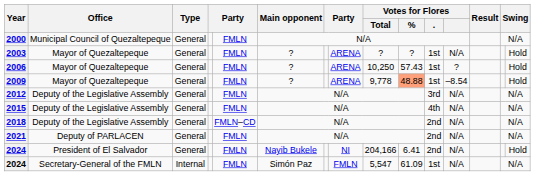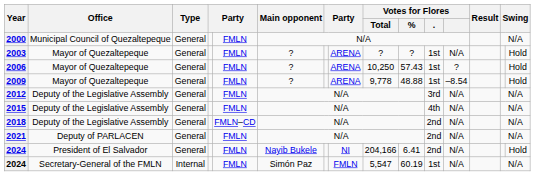(412, 81) lightsalmon background -> (412, 81) no background
(412, 164) 61.09 -> (412, 164) 60.19
